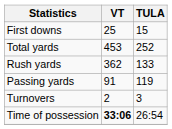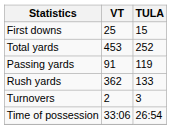rows swapped: (34, 64) <-> (40, 81)
(117, 115) bold -> (117, 115) normal
